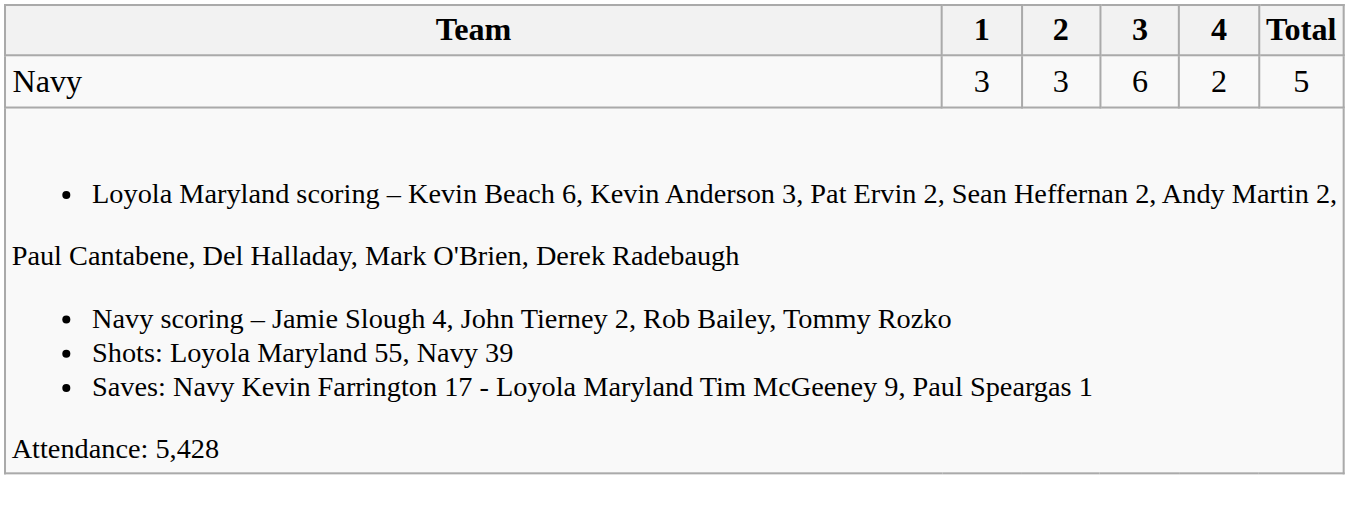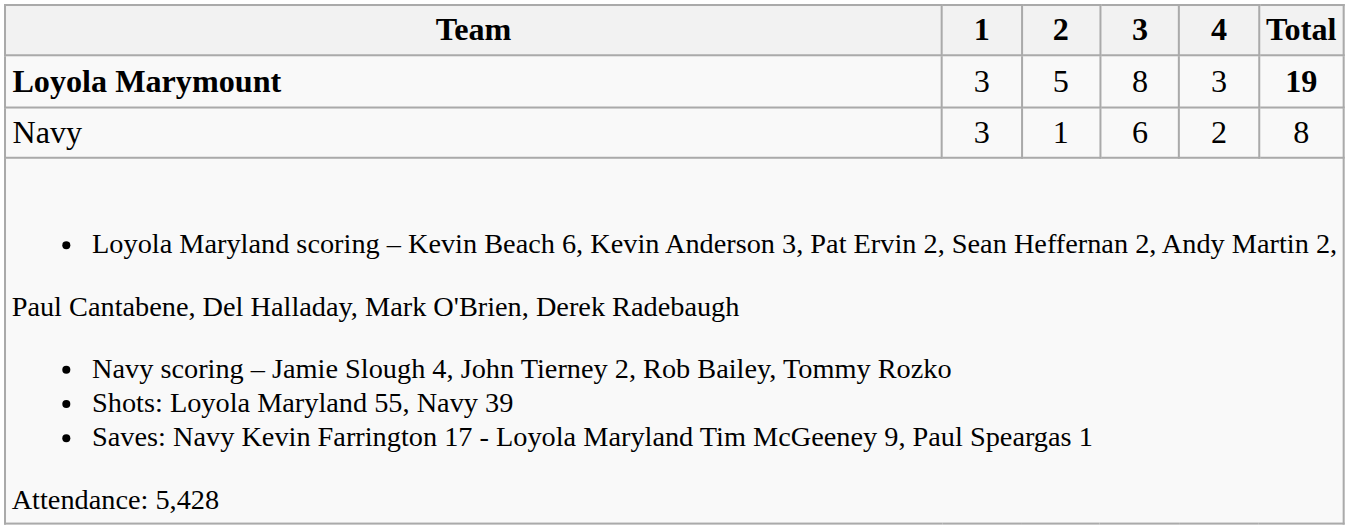+ row: (147, 81)
(1061, 81) 3 -> (1061, 132) 1
(1301, 81) 5 -> (1301, 132) 8
